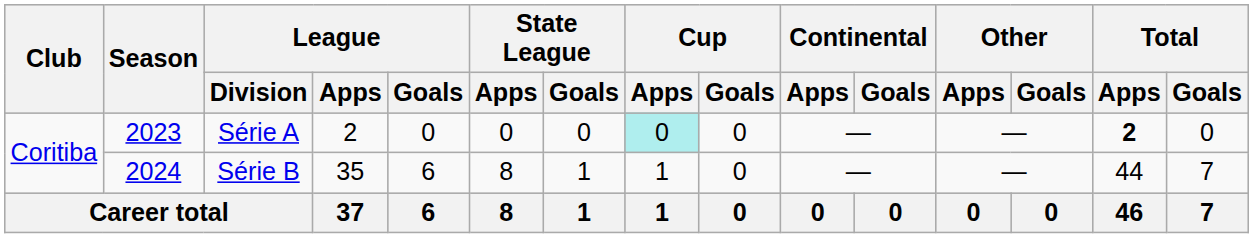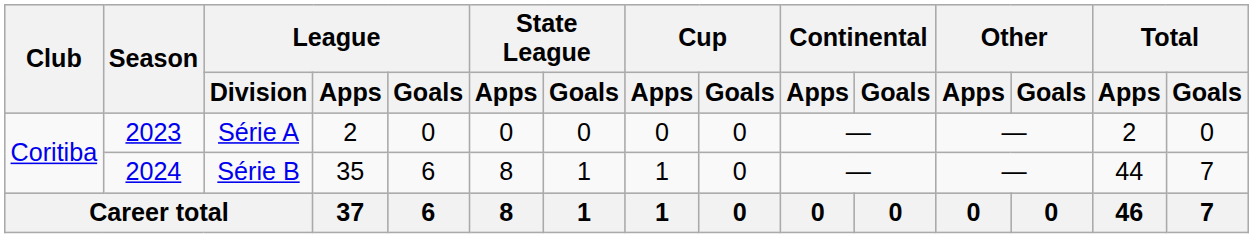(662, 132) paleturquoise background -> (662, 132) no background
(1129, 132) bold -> (1129, 132) normal
